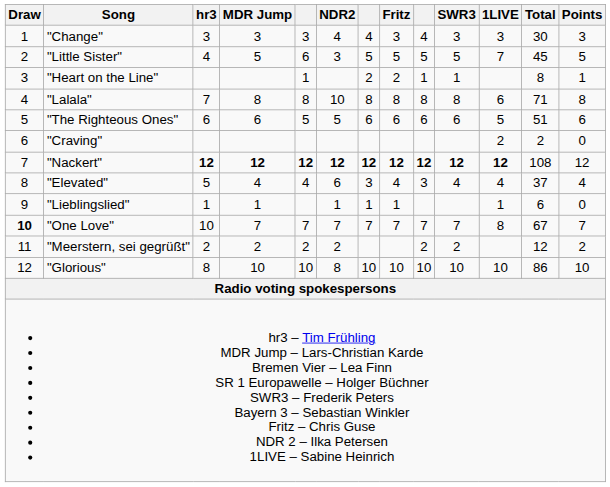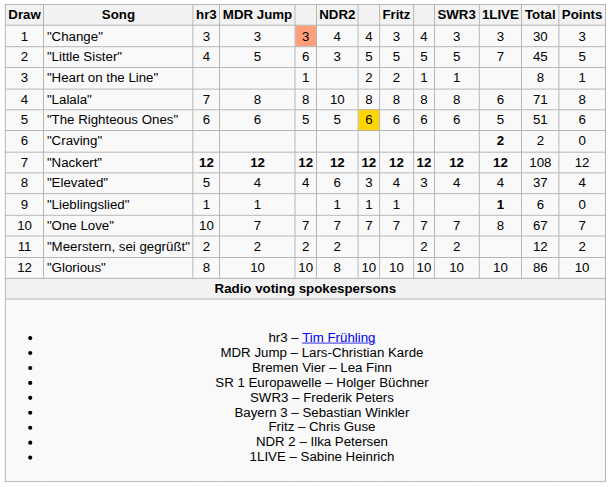(306, 36) no background -> (306, 36) lightsalmon background
(369, 120) no background -> (369, 120) gold background
(500, 141) normal -> (500, 141) bold
(500, 204) normal -> (500, 204) bold
(25, 225) bold -> (25, 225) normal
